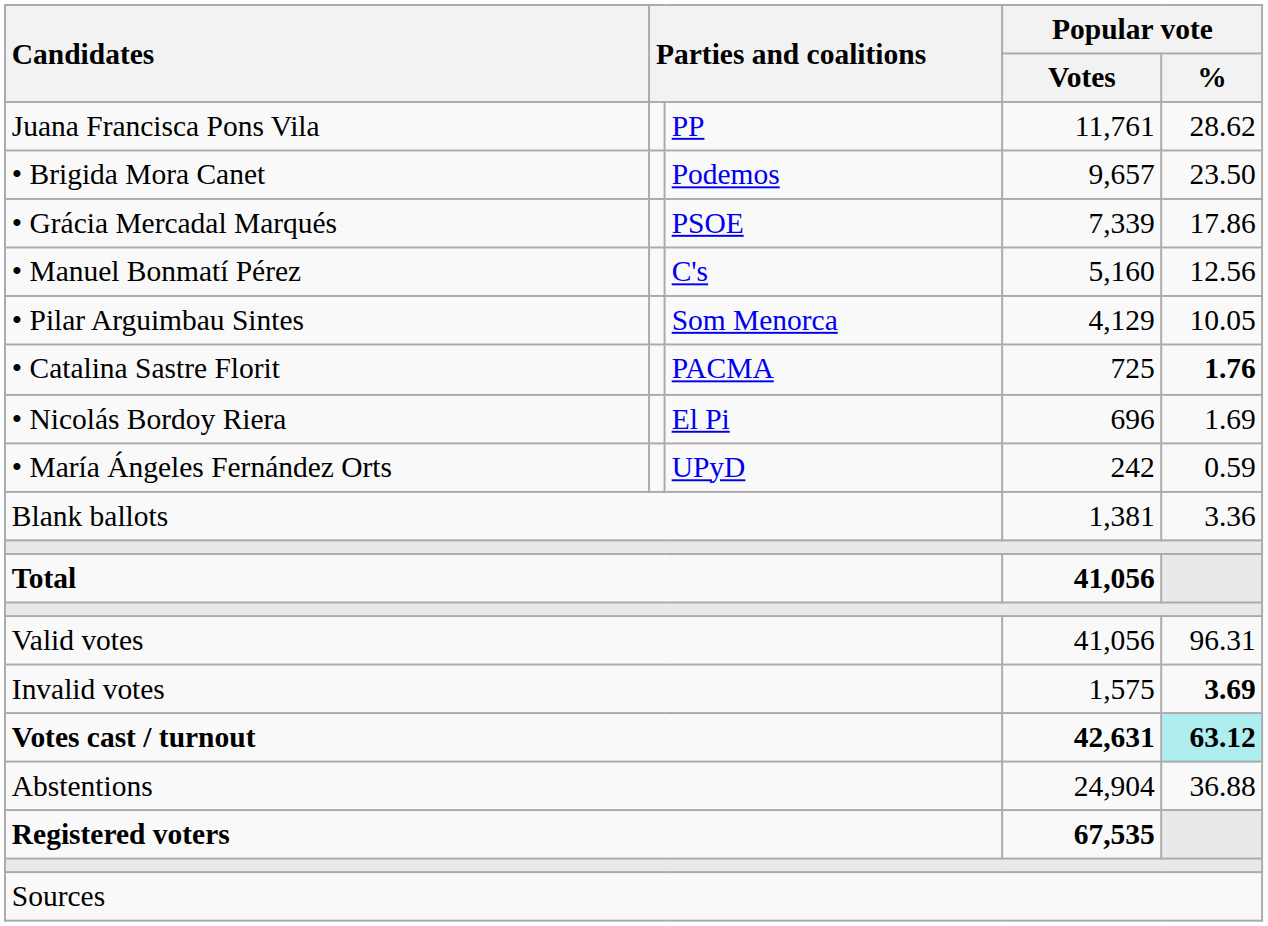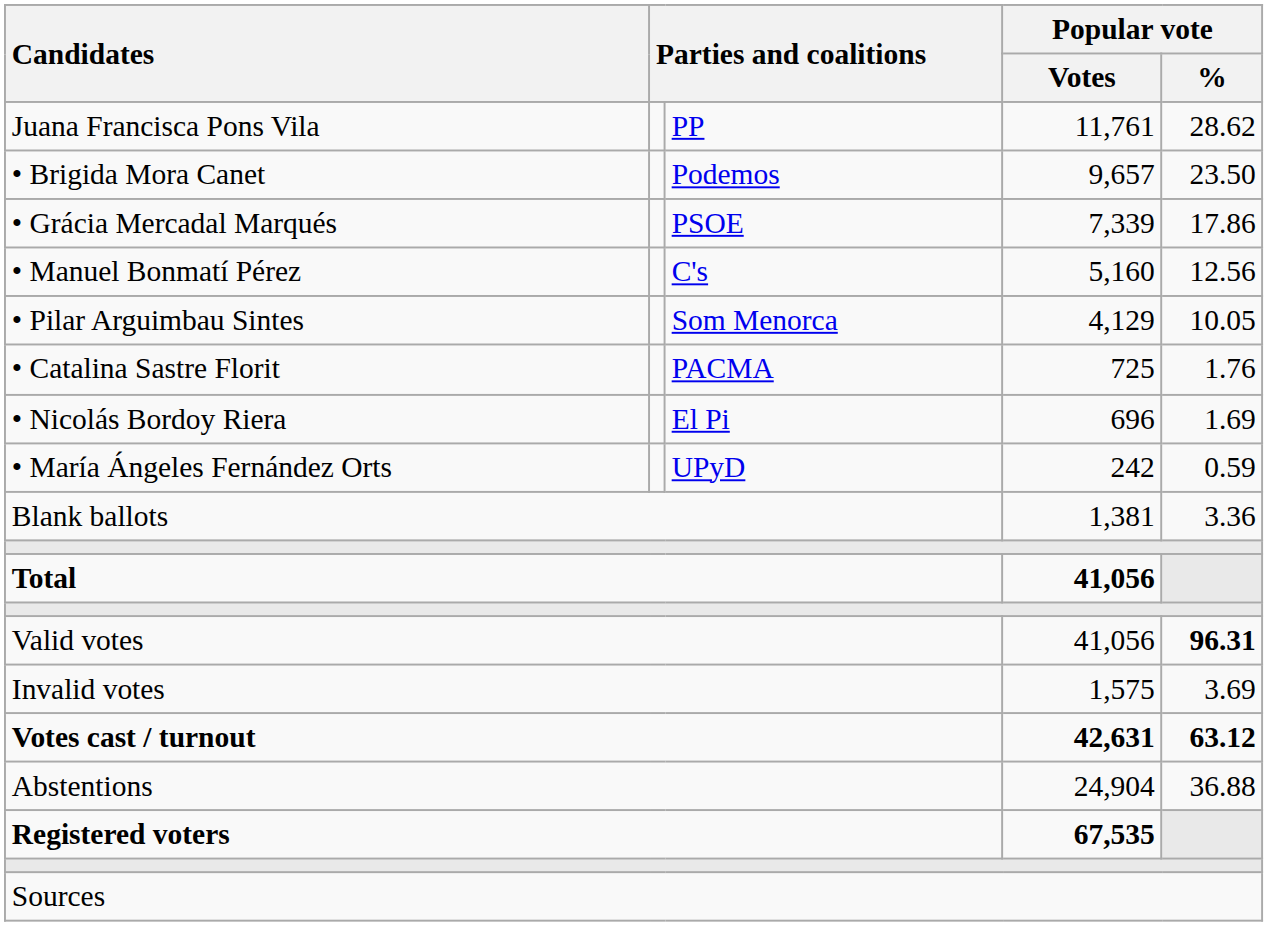(1230, 369) bold -> (1230, 369) normal
(1223, 639) normal -> (1223, 639) bold
(1230, 688) bold -> (1230, 688) normal
(1223, 737) paleturquoise background -> (1223, 737) no background
